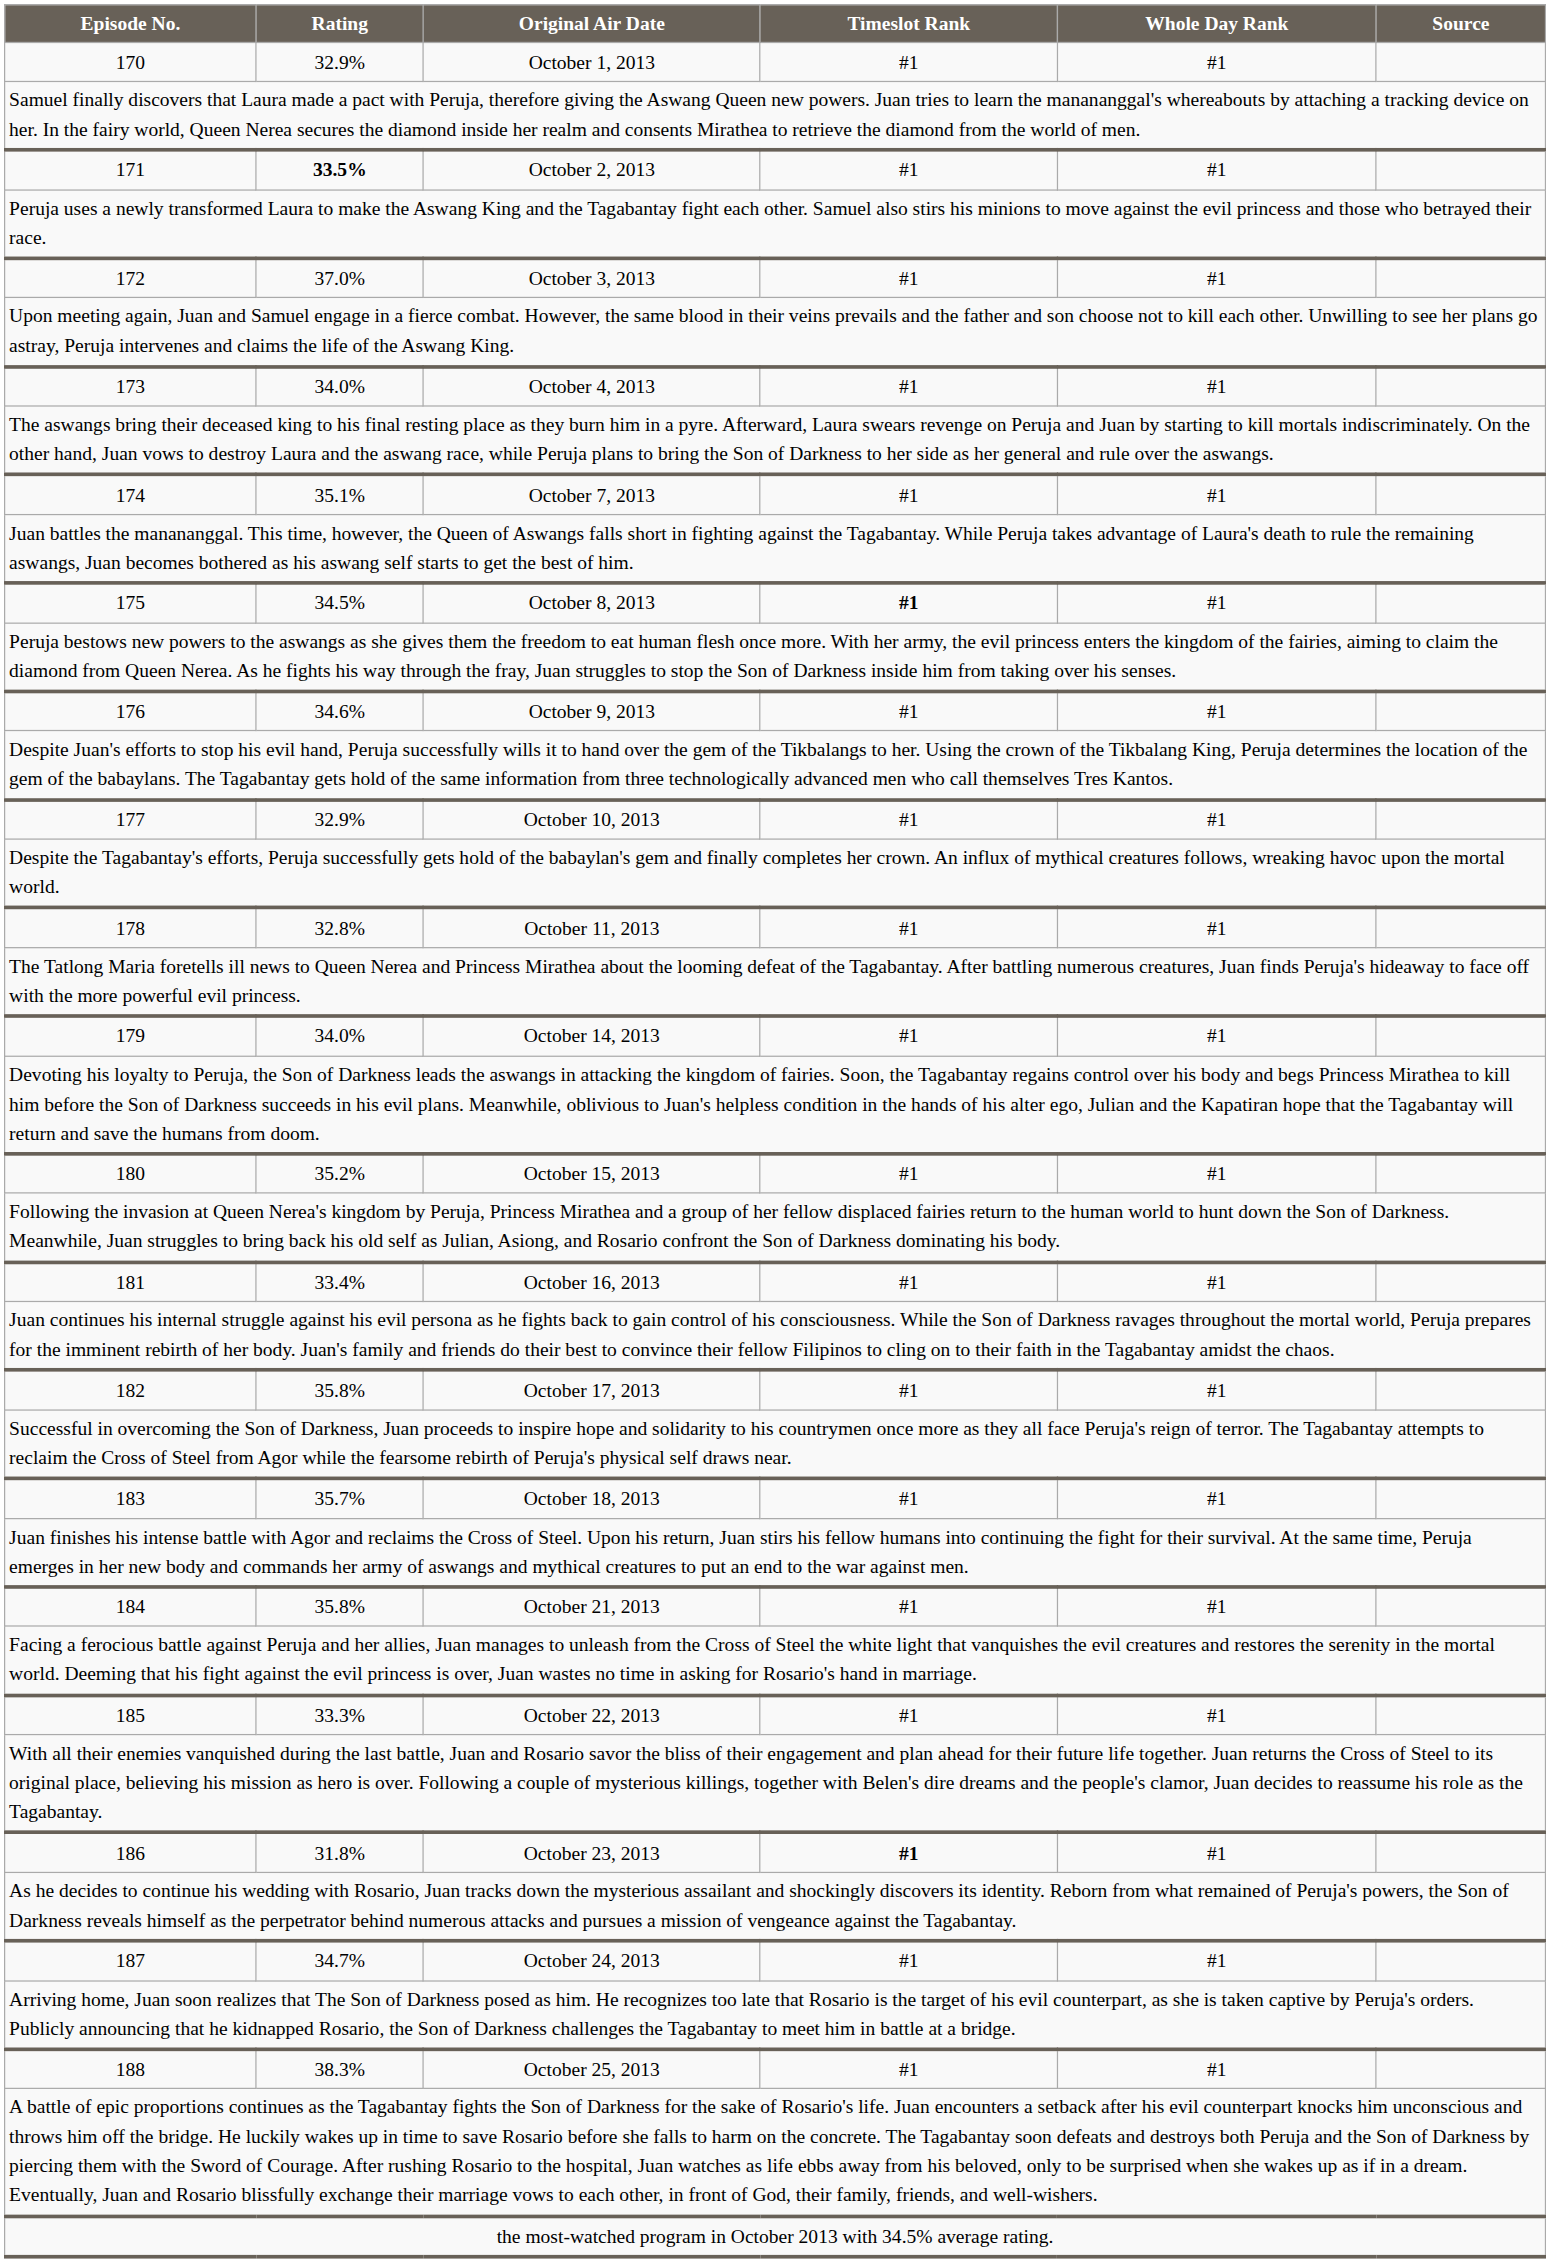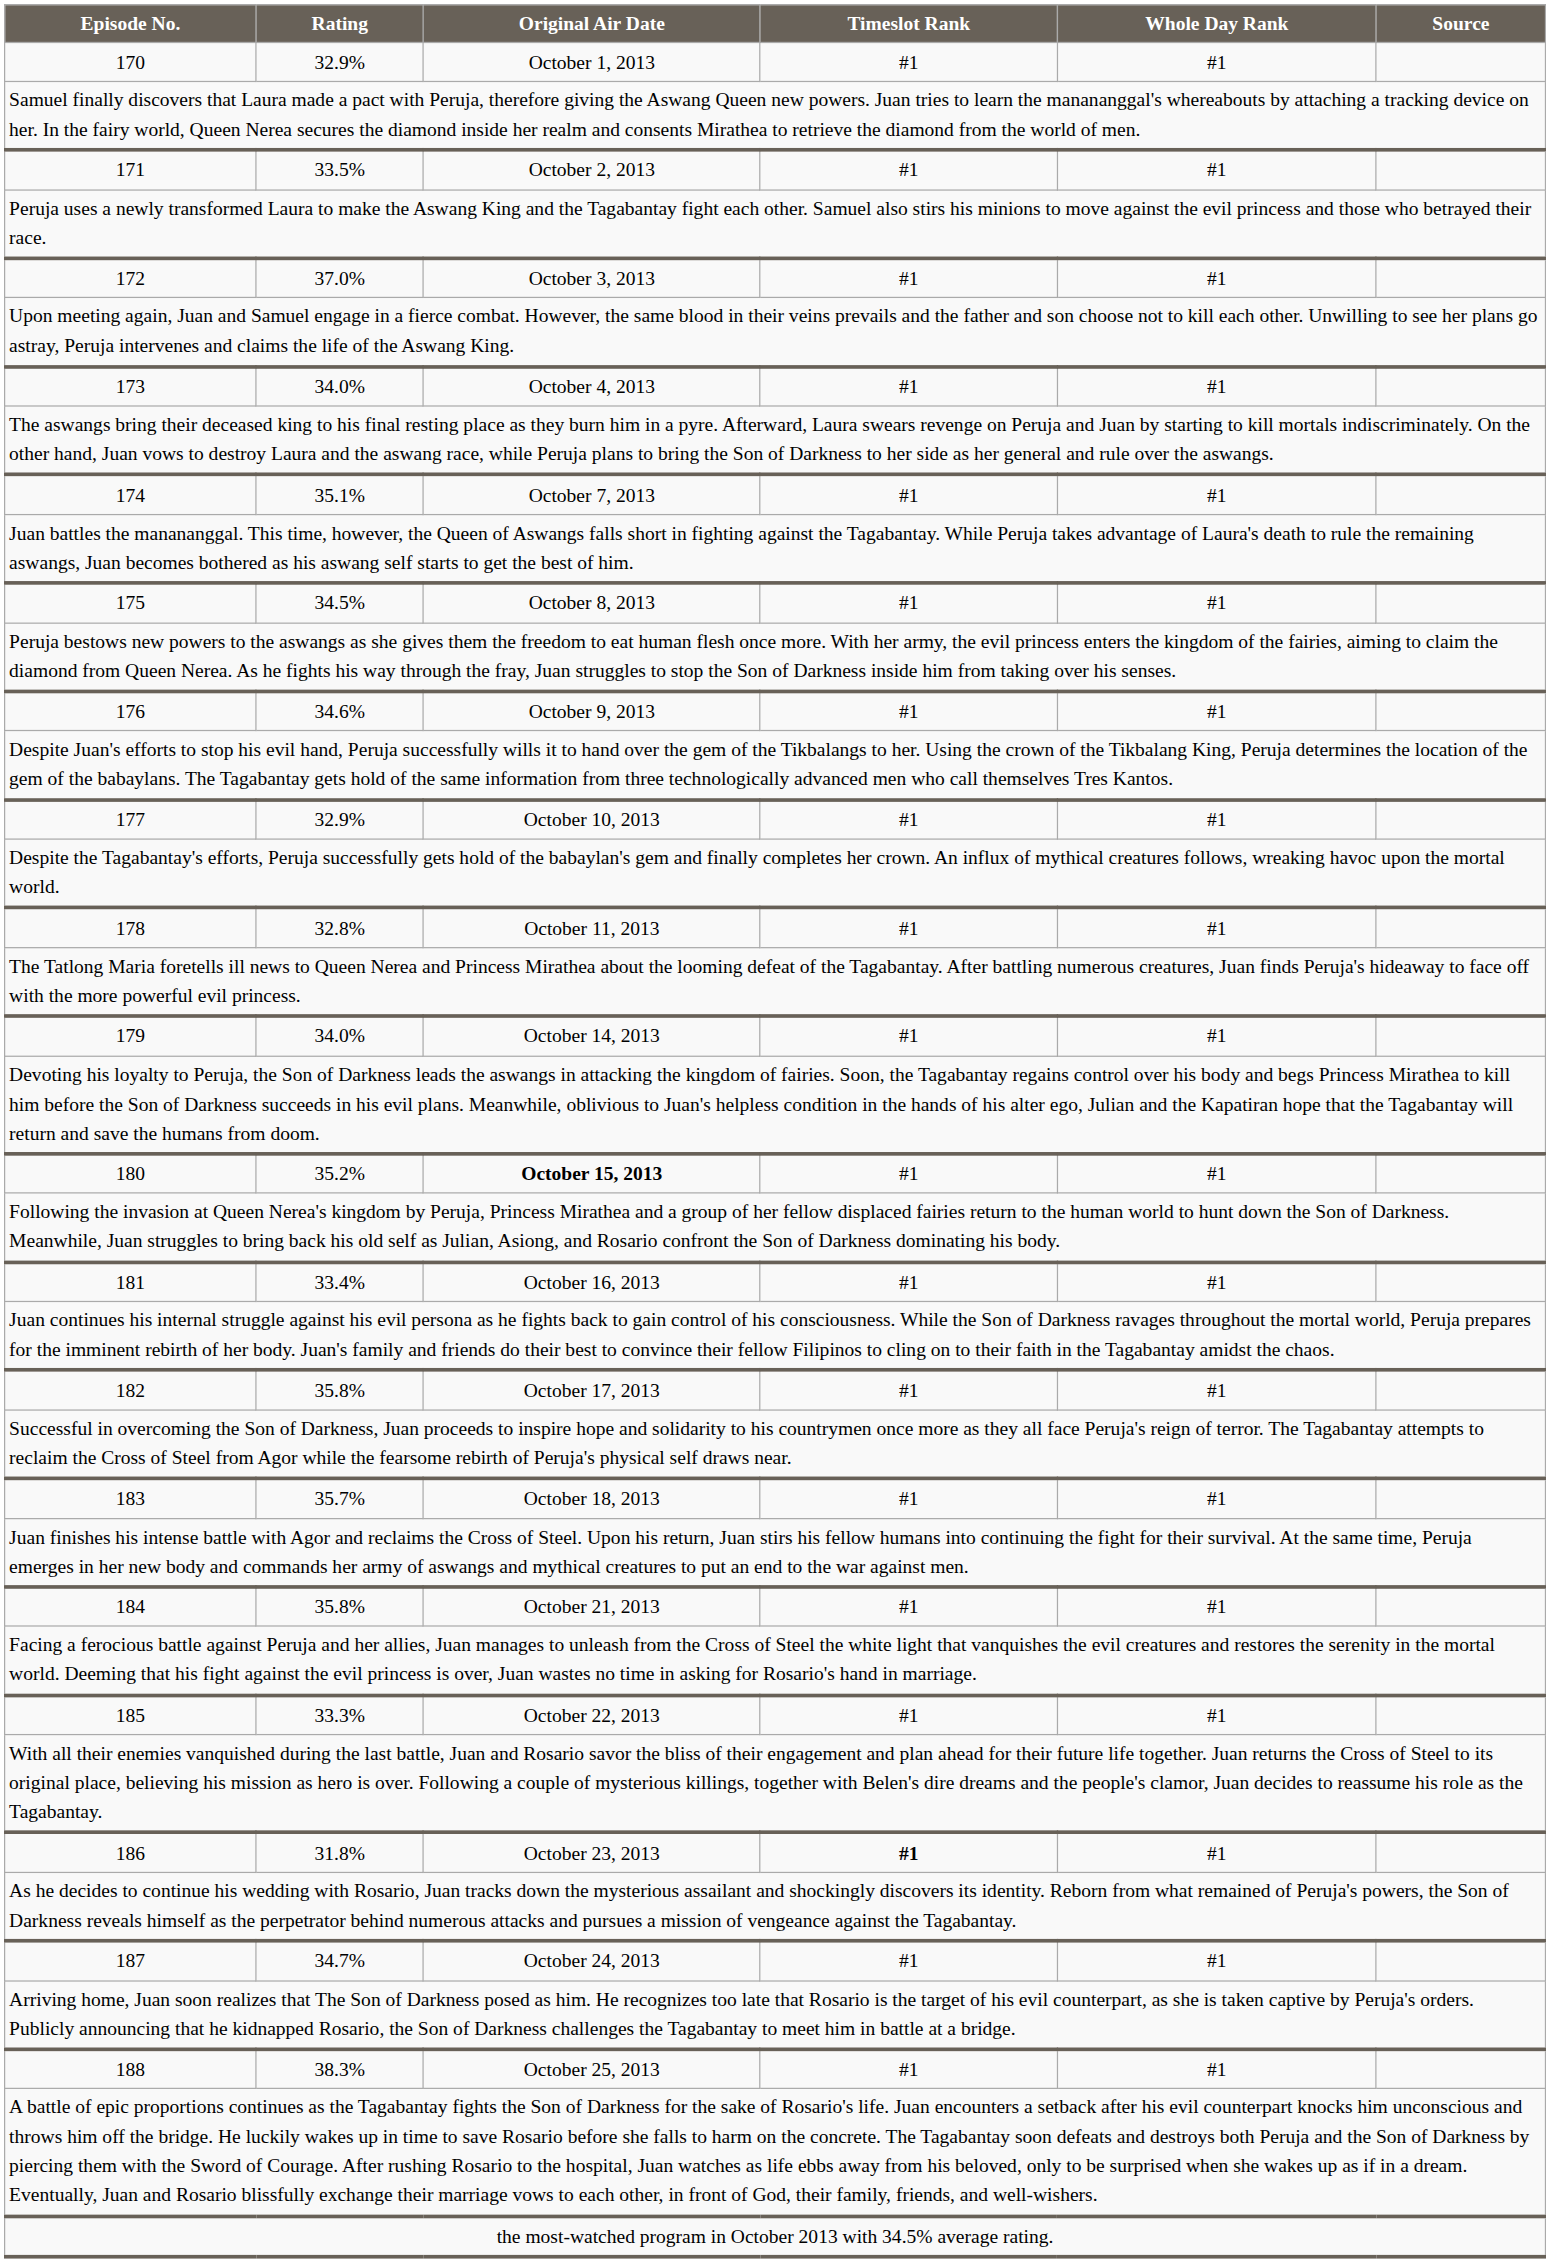(340, 170) bold -> (340, 170) normal
(909, 603) bold -> (909, 603) normal
(592, 1173) normal -> (592, 1173) bold
